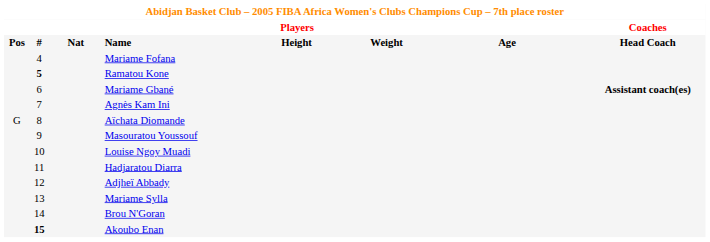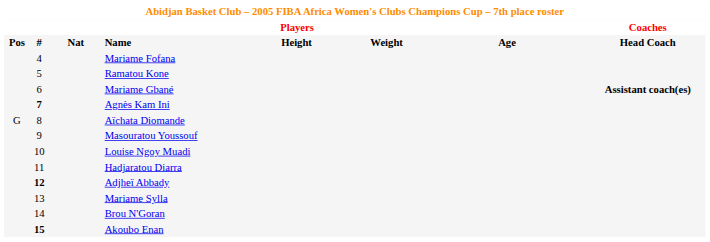(39, 74) bold -> (39, 74) normal
(39, 105) normal -> (39, 105) bold
(39, 182) normal -> (39, 182) bold
